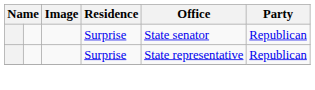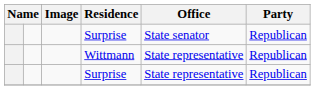+ row: (14, 55)
